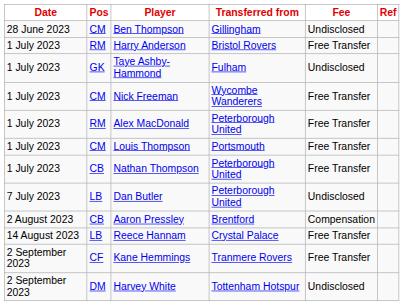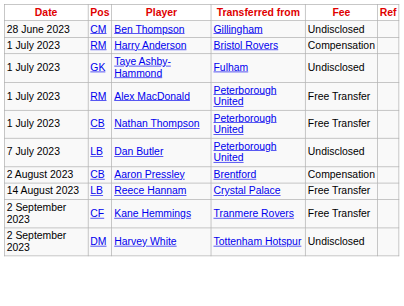(339, 45) Free Transfer -> (341, 45) Compensation
- row: (146, 96)
- row: (152, 146)
